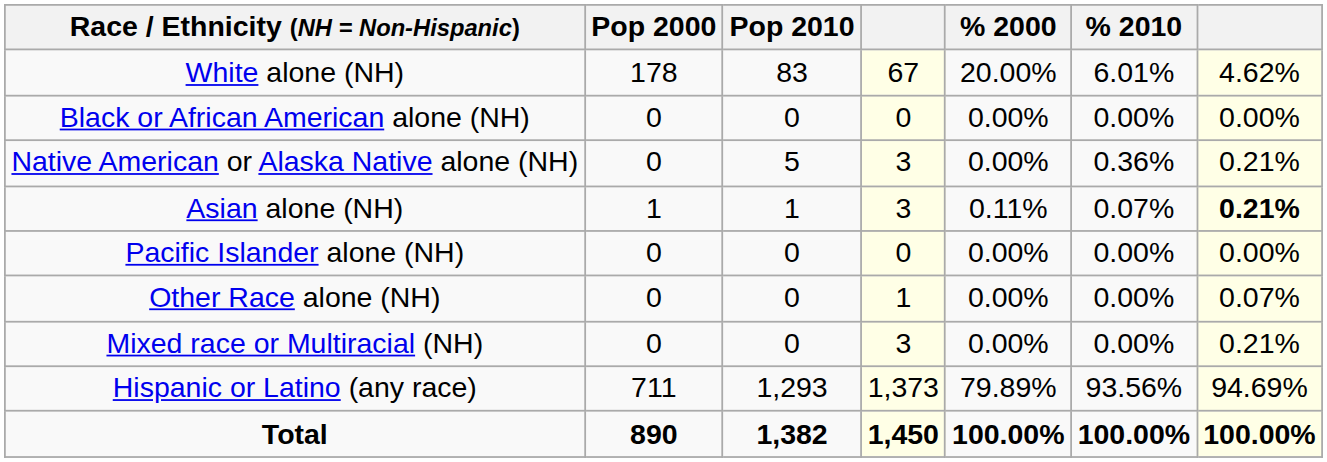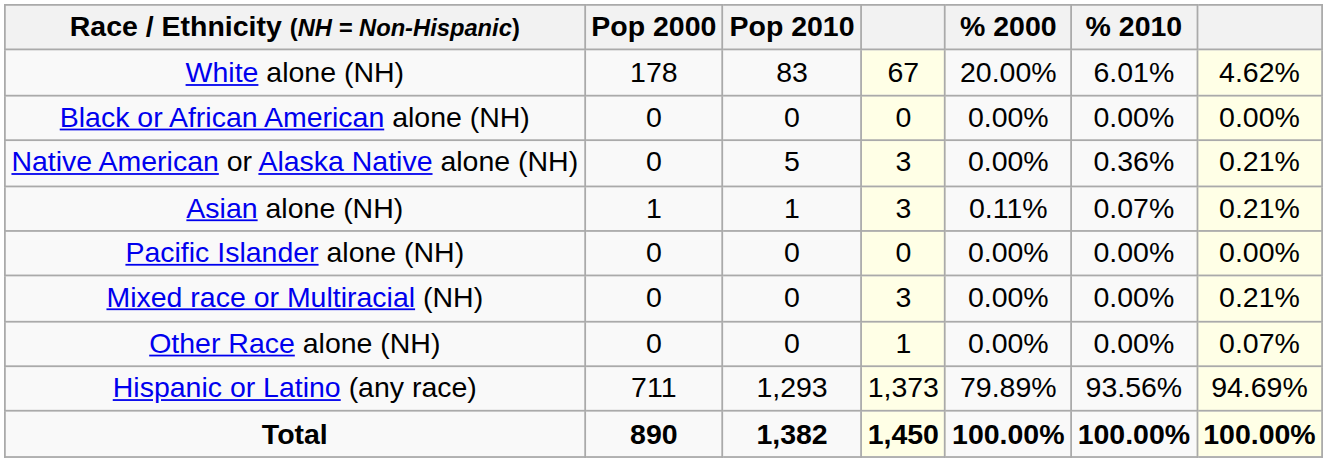(1259, 207) bold -> (1259, 207) normal
rows swapped: (295, 298) <-> (295, 343)
